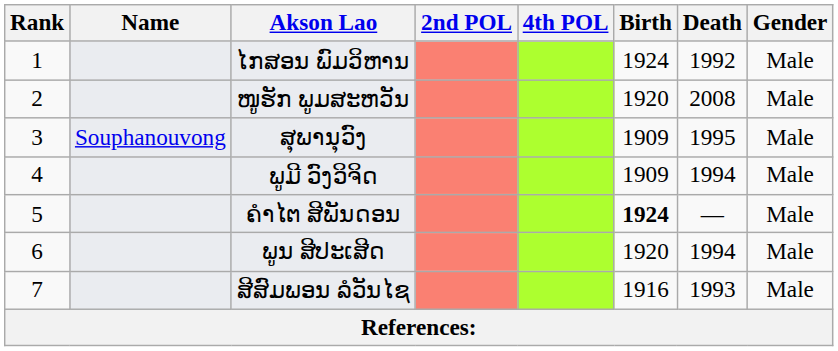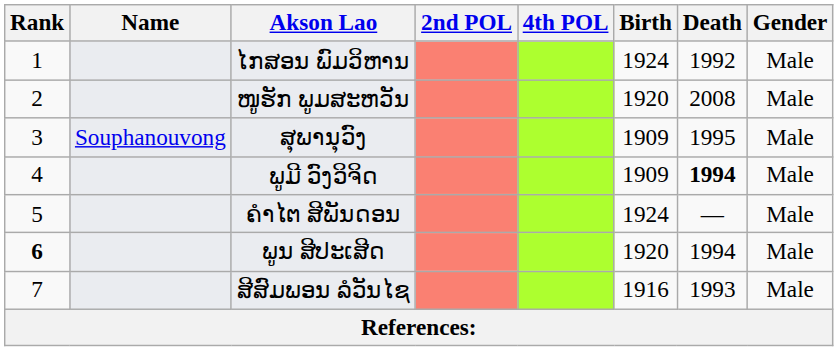(712, 175) normal -> (712, 175) bold
(646, 213) bold -> (646, 213) normal
(37, 251) normal -> (37, 251) bold
